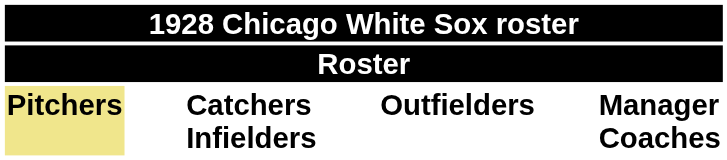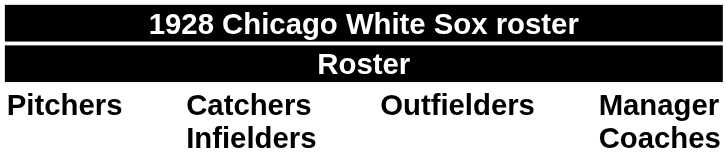(65, 104) khaki background -> (65, 104) no background
